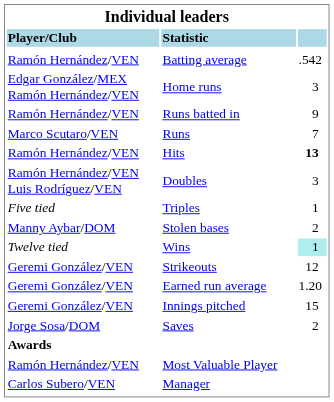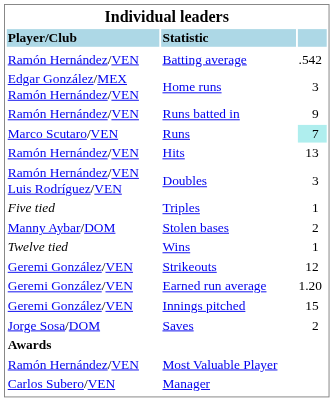(309, 133) no background -> (309, 133) paleturquoise background
(309, 153) bold -> (309, 153) normal
(309, 247) paleturquoise background -> (309, 247) no background
